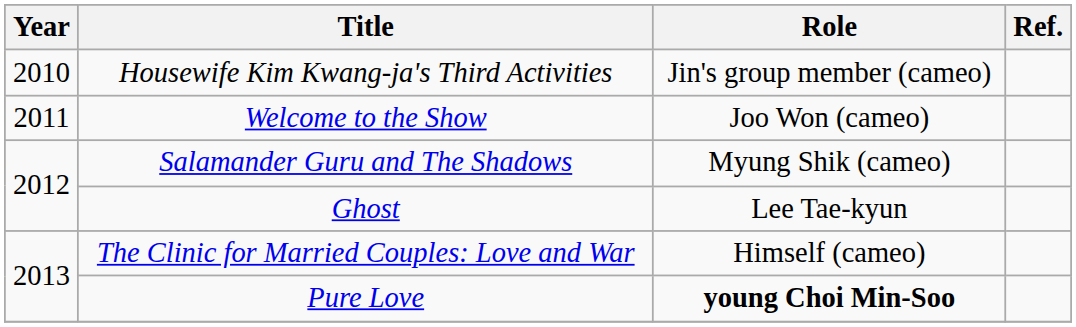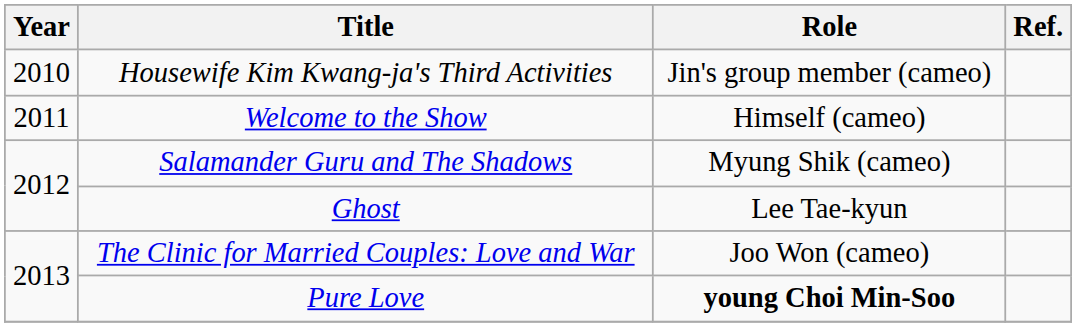(829, 117) Joo Won (cameo) -> (829, 117) Himself (cameo)
(829, 252) Himself (cameo) -> (829, 252) Joo Won (cameo)
